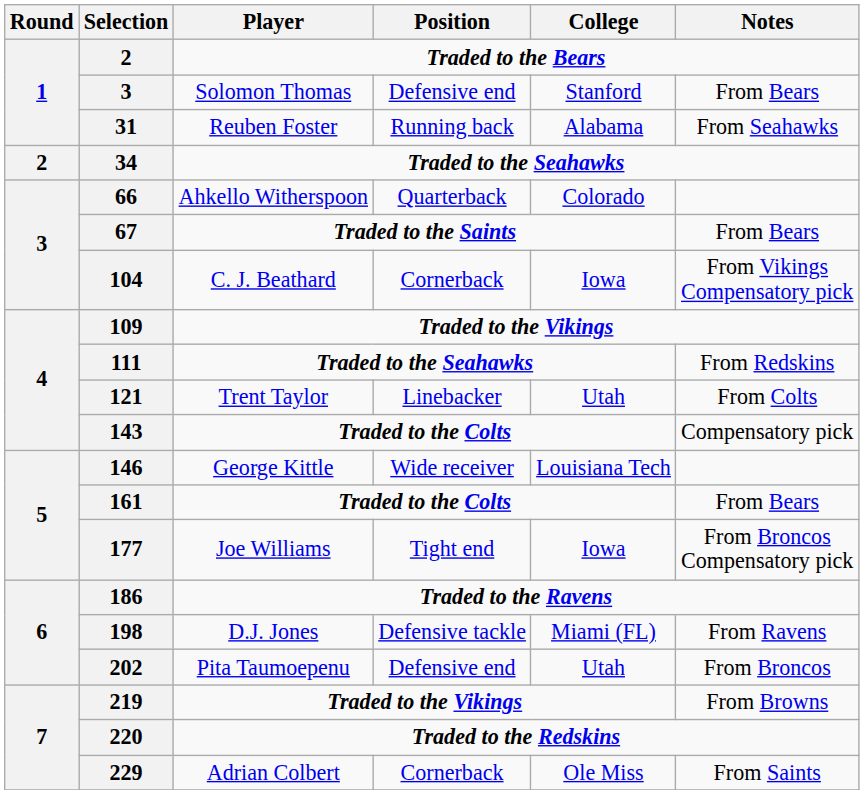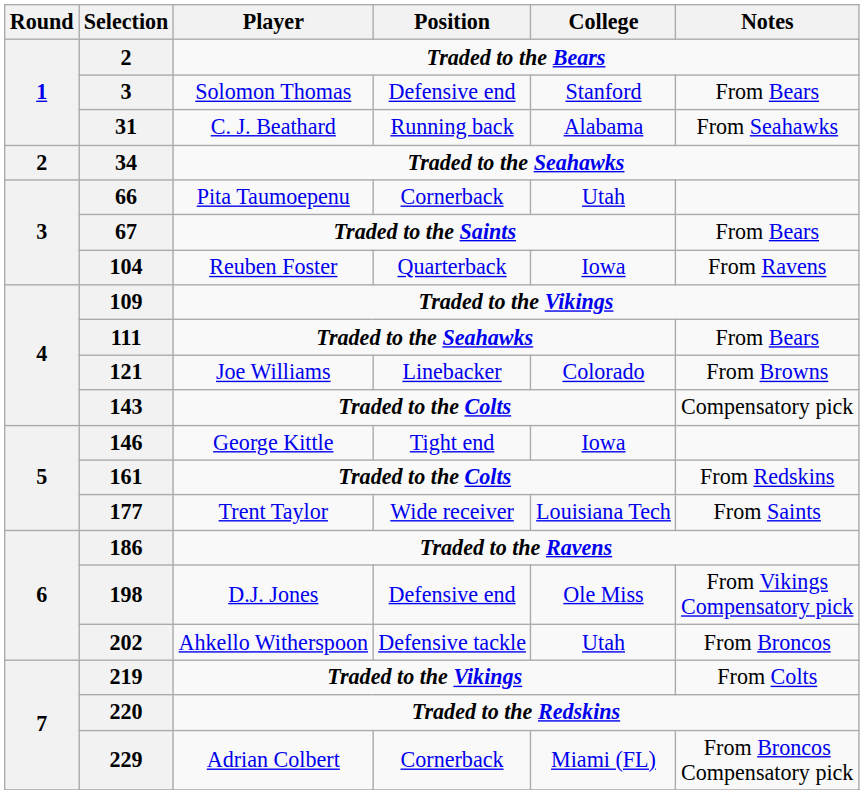(273, 127) Reuben Foster -> (273, 127) C. J. Beathard
(273, 197) Ahkello Witherspoon -> (273, 197) Pita Taumoepenu
(452, 197) Quarterback -> (452, 197) Cornerback
(604, 197) Colorado -> (604, 197) Utah
(273, 279) C. J. Beathard -> (273, 267) Reuben Foster
(452, 279) Cornerback -> (452, 267) Quarterback
(767, 279) From Vikings Compensatory pick -> (767, 267) From Ravens
(767, 362) From Redskins -> (767, 337) From Bears
(273, 397) Trent Taylor -> (273, 372) Joe Williams
(604, 397) Utah -> (604, 372) Colorado
(767, 397) From Colts -> (767, 372) From Browns
(452, 467) Wide receiver -> (452, 442) Tight end
(604, 467) Louisiana Tech -> (604, 442) Iowa
(767, 502) From Bears -> (767, 477) From Redskins
(273, 549) Joe Williams -> (273, 512) Trent Taylor
(452, 549) Tight end -> (452, 512) Wide receiver
(604, 549) Iowa -> (604, 512) Louisiana Tech
(767, 549) From Broncos Compensatory pick -> (767, 512) From Saints
(452, 631) Defensive tackle -> (452, 594) Defensive end
(604, 631) Miami (FL) -> (604, 594) Ole Miss
(767, 631) From Ravens -> (767, 594) From Vikings Compensatory pick
(273, 666) Pita Taumoepenu -> (273, 642) Ahkello Witherspoon
(452, 666) Defensive end -> (452, 642) Defensive tackle
(767, 702) From Browns -> (767, 677) From Colts
(604, 772) Ole Miss -> (604, 759) Miami (FL)
(767, 772) From Saints -> (767, 759) From Broncos Compensatory pick
